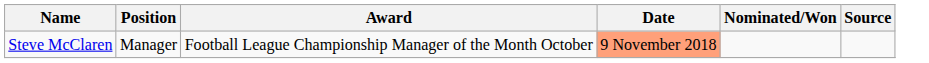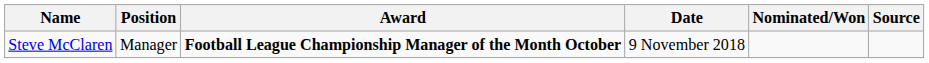(389, 44) normal -> (403, 44) bold
(658, 44) lightsalmon background -> (687, 44) no background
